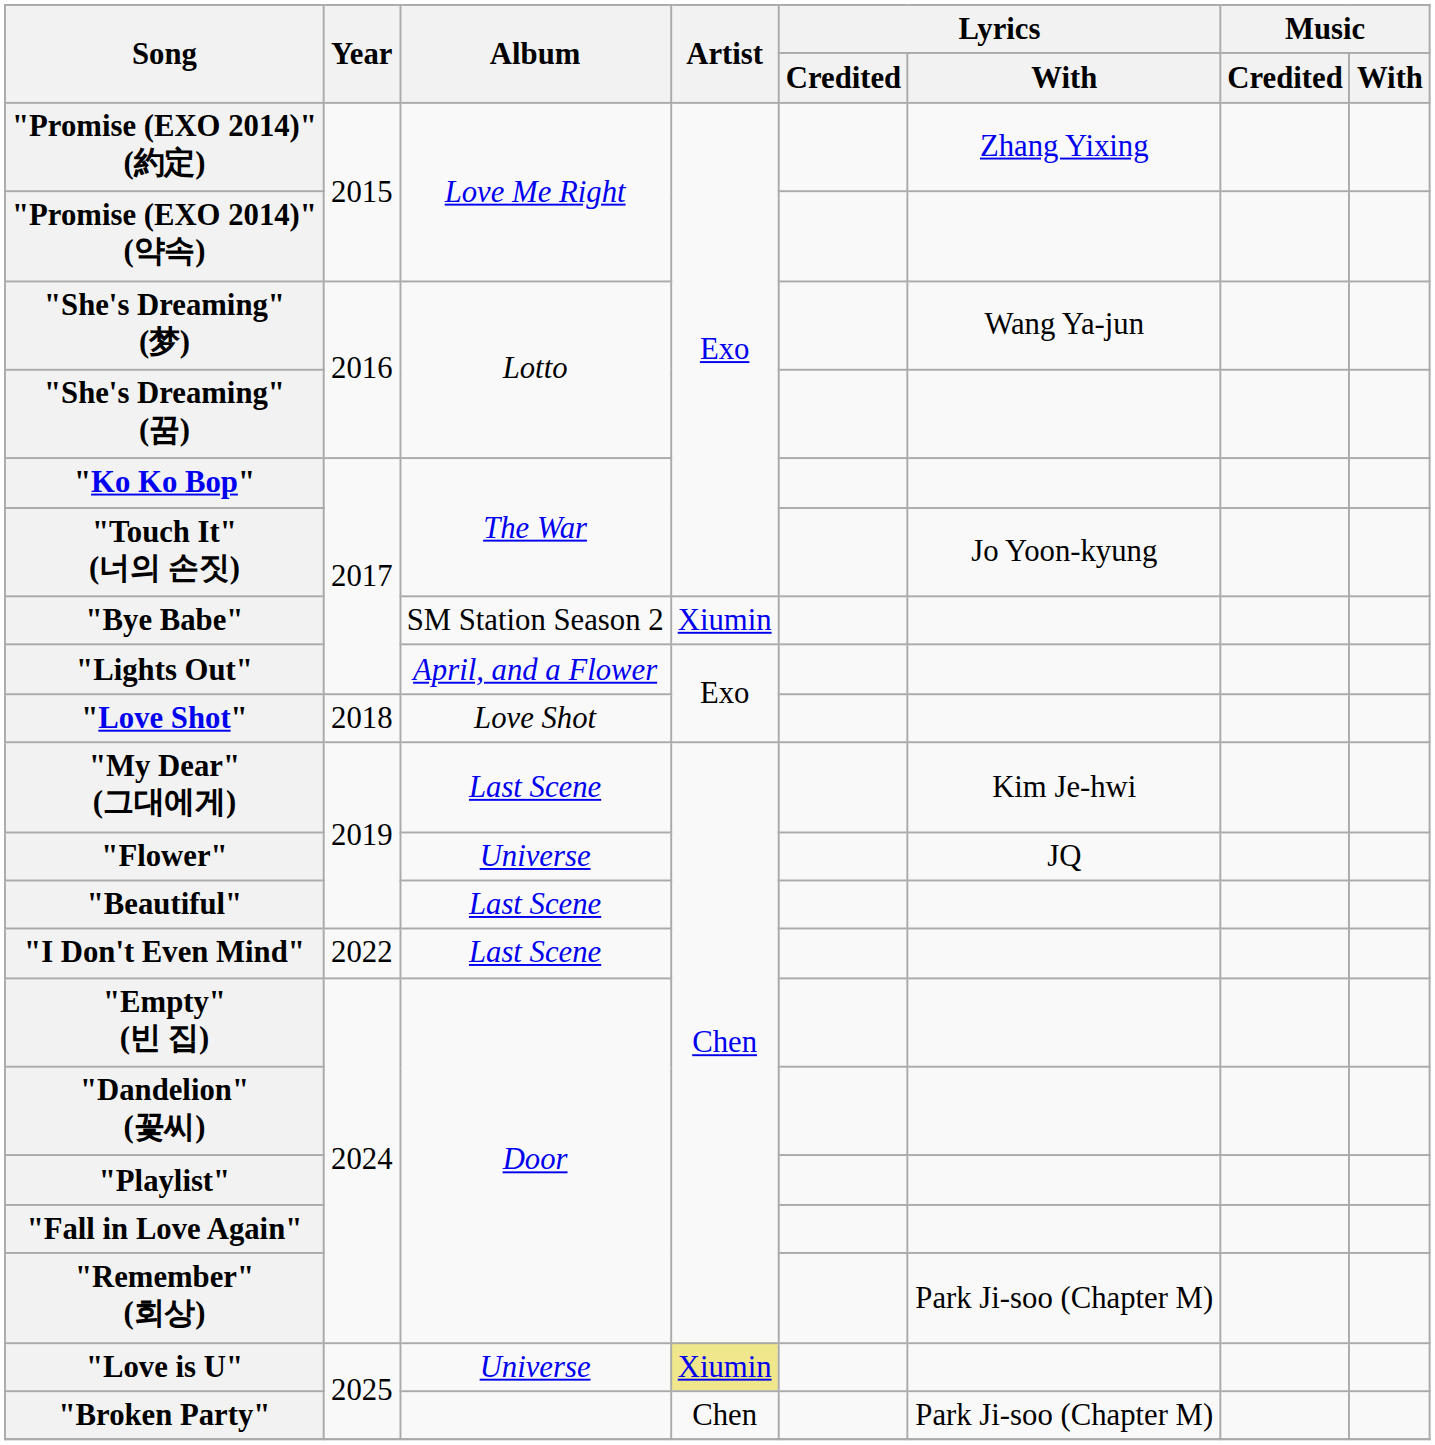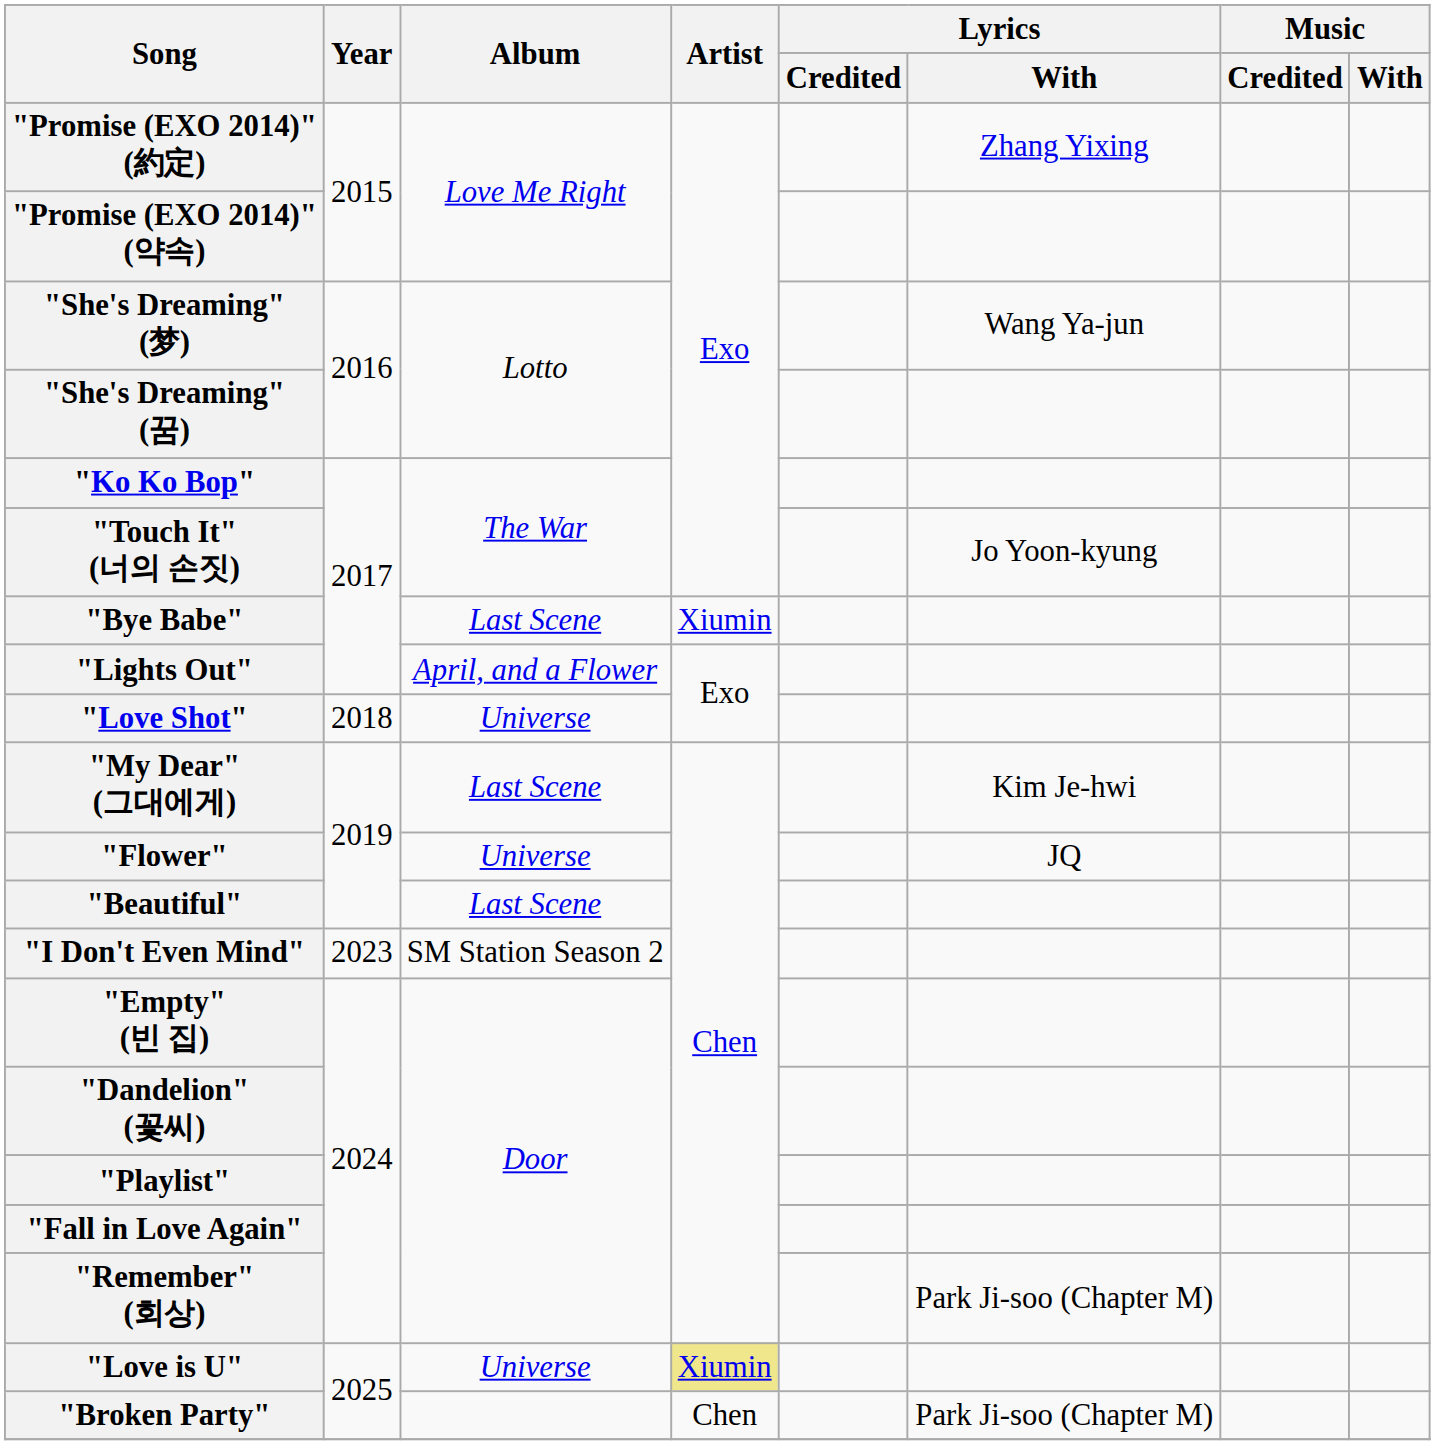(535, 620) SM Station Season 2 -> (535, 620) Last Scene
(535, 717) Love Shot -> (535, 717) Universe
(362, 952) 2022 -> (362, 952) 2023
(535, 952) Last Scene -> (535, 952) SM Station Season 2
